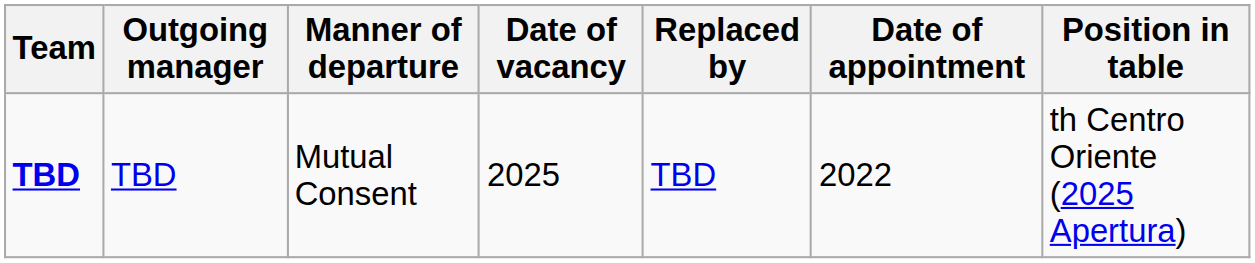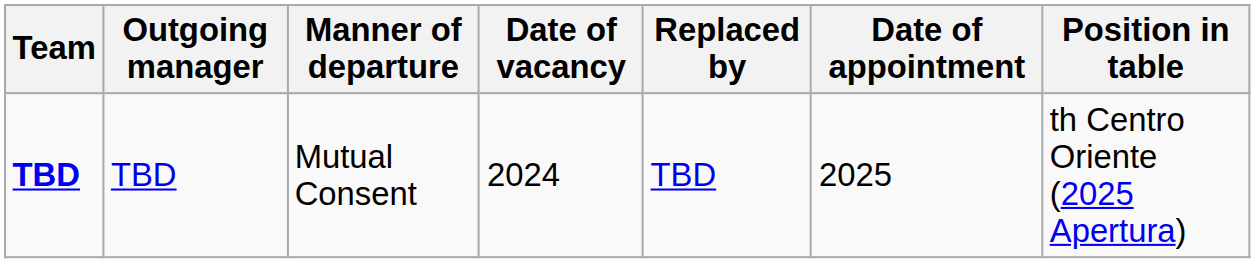(524, 174) 2025 -> (524, 174) 2024
(855, 174) 2022 -> (855, 174) 2025
